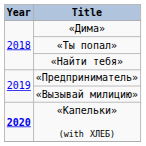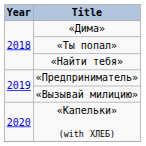(19, 122) bold -> (19, 122) normal
